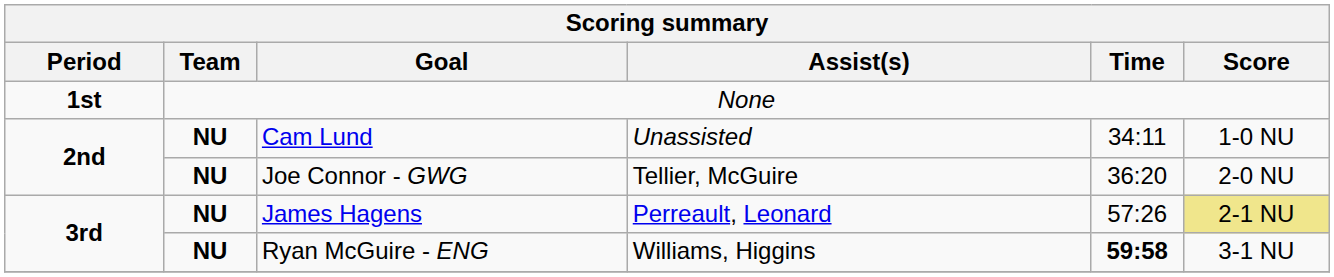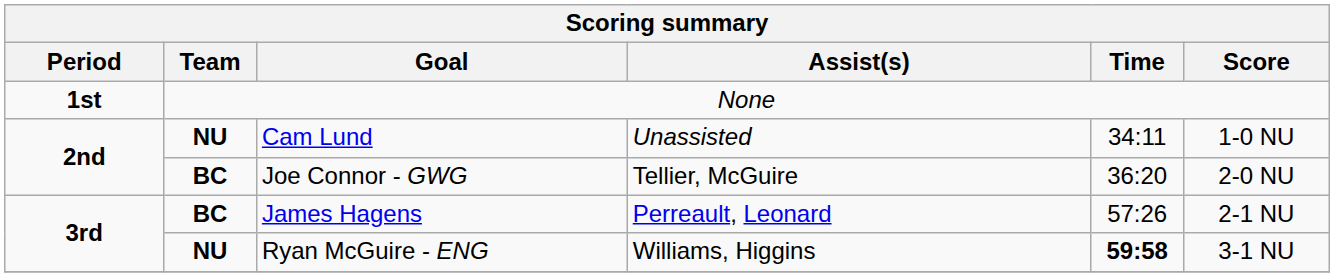(210, 175) NU -> (210, 175) BC
(210, 213) NU -> (210, 213) BC
(1256, 213) khaki background -> (1256, 213) no background
